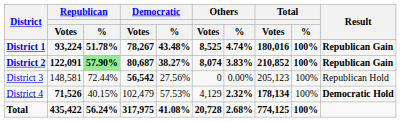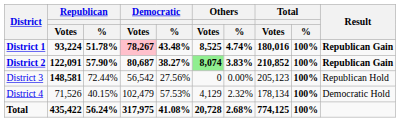(141, 47) no background -> (141, 47) pink background
(102, 63) lightgreen background -> (102, 63) no background
(211, 63) no background -> (211, 63) lightgreen background
(66, 78) normal -> (66, 78) bold
(141, 78) bold -> (141, 78) normal
(307, 78) normal -> (306, 78) bold
(68, 94) bold -> (68, 94) normal
(239, 94) bold -> (240, 94) normal
(273, 94) bold -> (273, 94) normal
(307, 94) normal -> (306, 94) bold
(358, 94) bold -> (356, 94) normal
